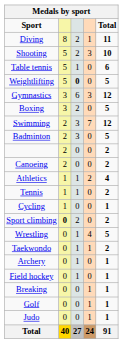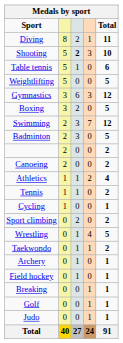(77, 53) normal -> (77, 53) bold
(77, 81) bold -> (77, 81) normal
(65, 220) bold -> (65, 220) normal
